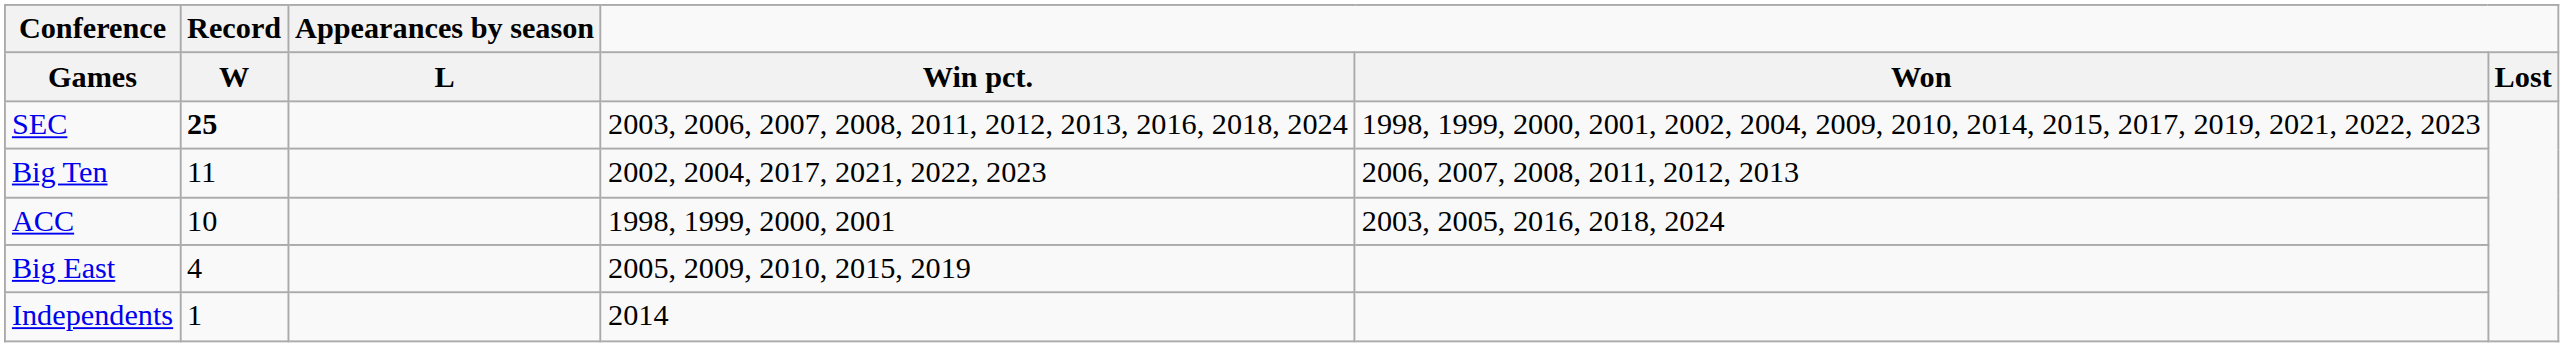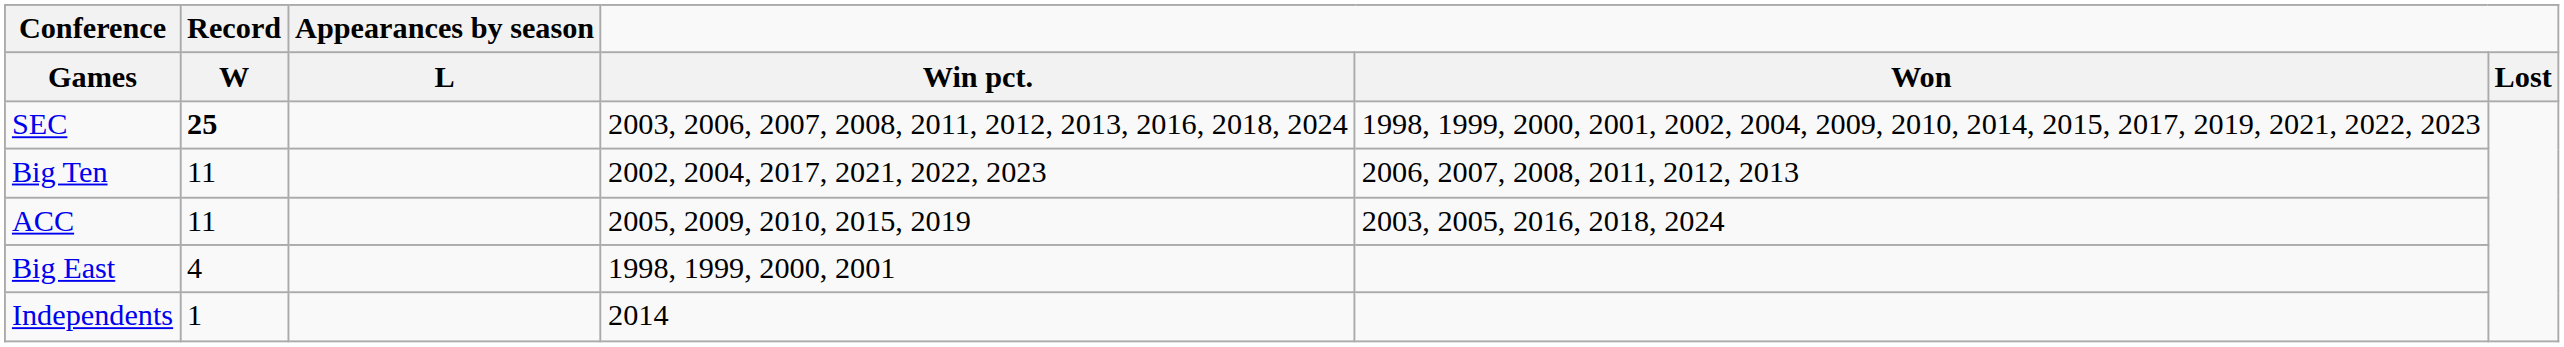(202, 220) 10 -> (202, 220) 11
(752, 220) 1998, 1999, 2000, 2001 -> (790, 220) 2005, 2009, 2010, 2015, 2019
(790, 268) 2005, 2009, 2010, 2015, 2019 -> (752, 268) 1998, 1999, 2000, 2001
